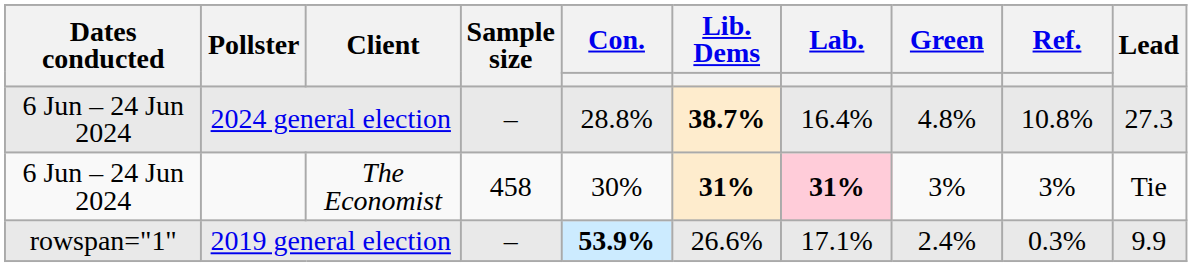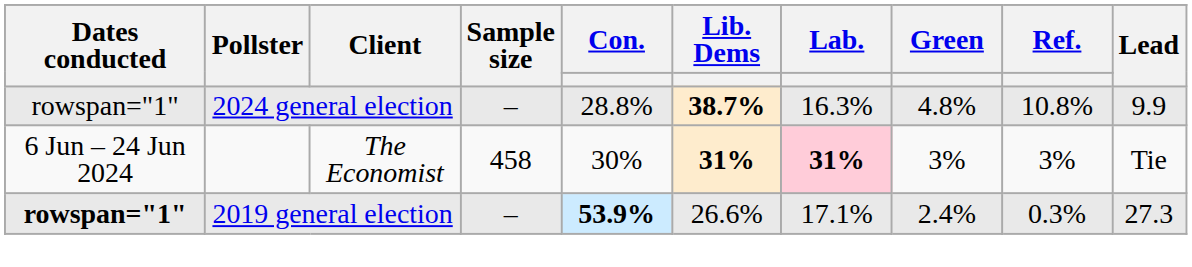(103, 120) 6 Jun – 24 Jun 2024 -> (105, 106) rowspan="1"
(837, 120) 16.4% -> (837, 106) 16.3%
(1149, 120) 27.3 -> (1149, 106) 9.9
(103, 241) normal -> (105, 214) bold
(1149, 241) 9.9 -> (1149, 214) 27.3
